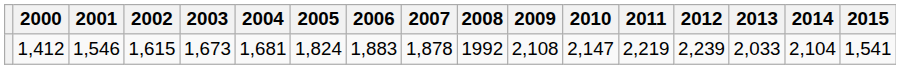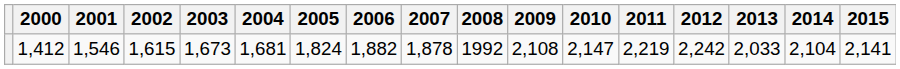(374, 49) 1,883 -> (374, 49) 1,882
(702, 49) 2,239 -> (702, 49) 2,242
(868, 49) 1,541 -> (868, 49) 2,141
